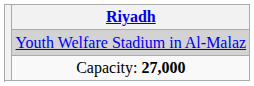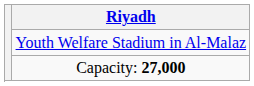(131, 42) lightgrey background -> (131, 42) no background
